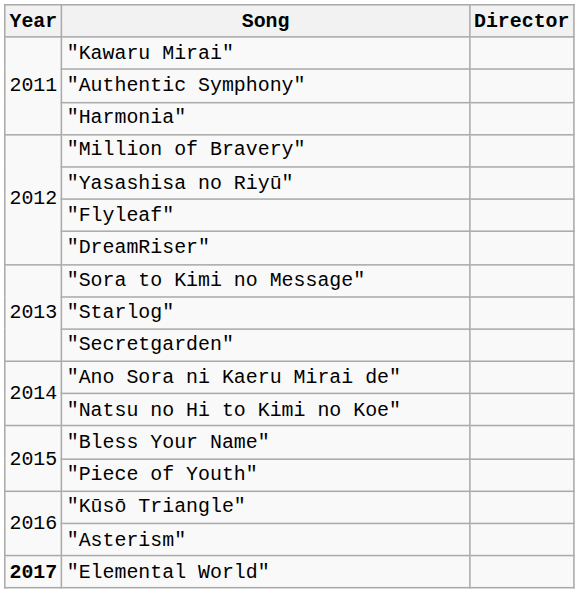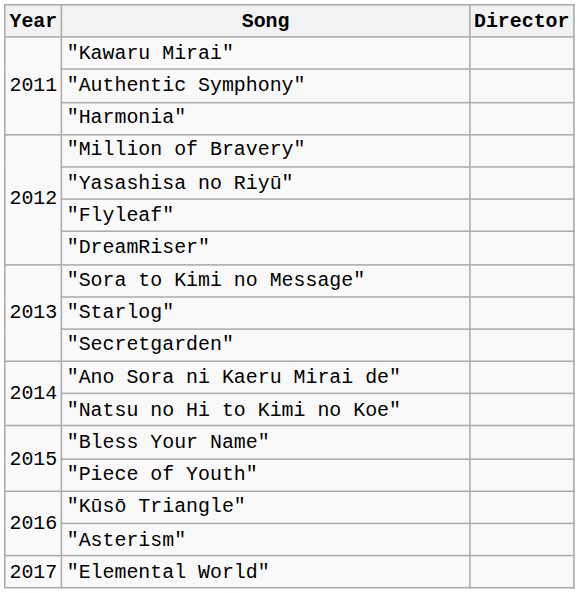(33, 572) bold -> (33, 572) normal
